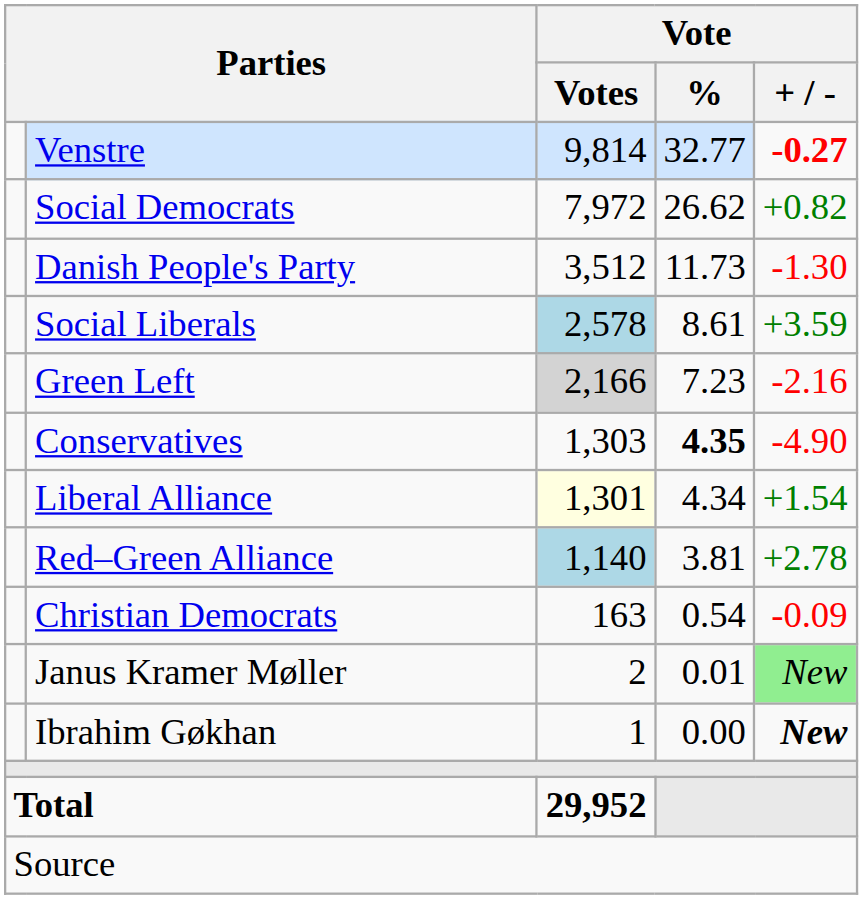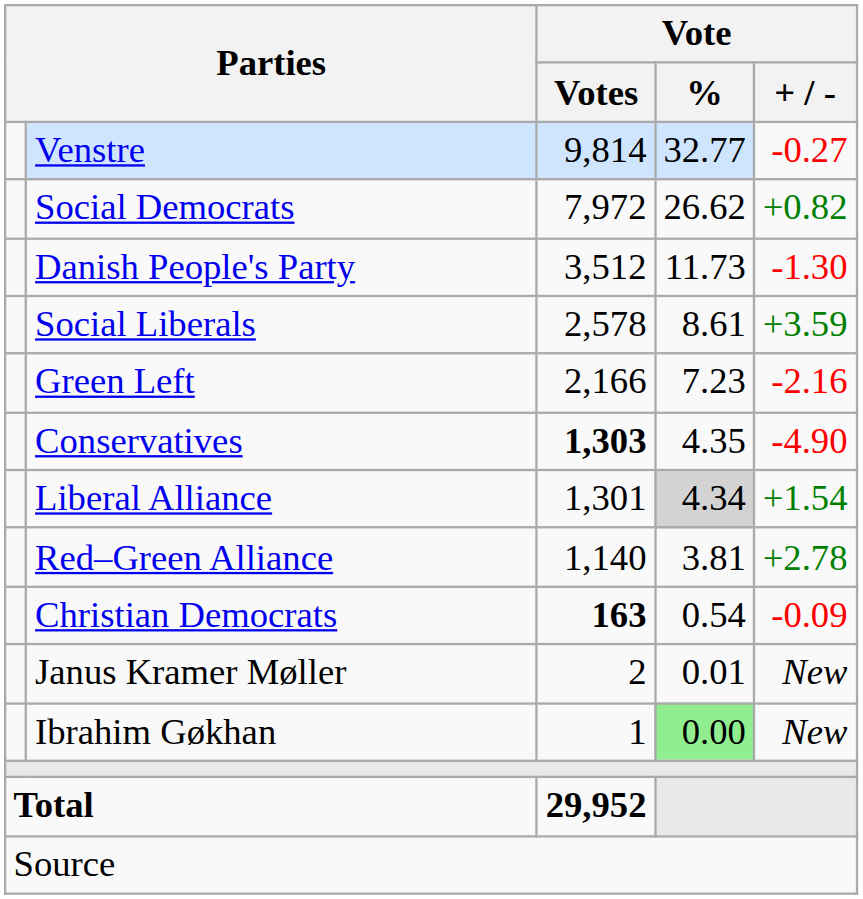(809, 149) bold -> (809, 149) normal
(605, 324) lightblue background -> (605, 324) no background
(605, 382) lightgrey background -> (605, 382) no background
(605, 440) normal -> (605, 440) bold
(714, 440) bold -> (714, 440) normal
(605, 498) lightyellow background -> (605, 498) no background
(714, 498) no background -> (714, 498) lightgrey background
(605, 556) lightblue background -> (605, 556) no background
(619, 614) normal -> (619, 614) bold
(815, 672) lightgreen background -> (815, 672) no background
(714, 730) no background -> (714, 730) lightgreen background
(814, 730) bold -> (815, 730) normal
